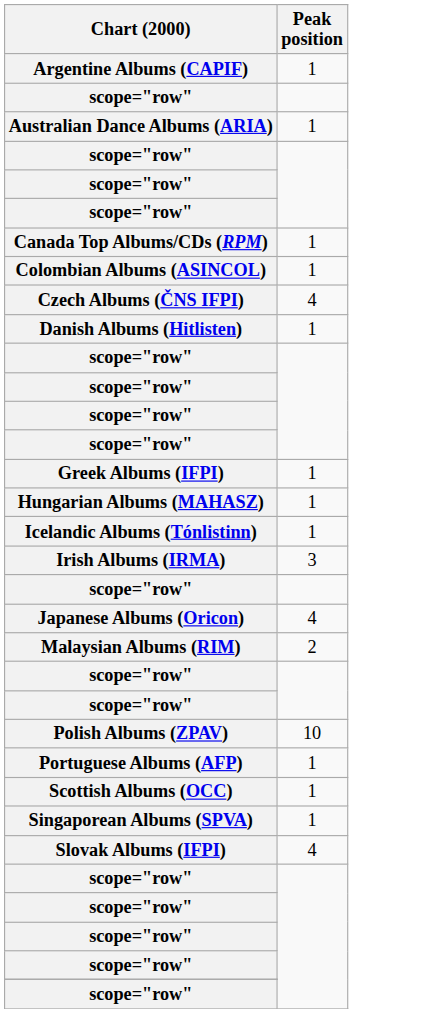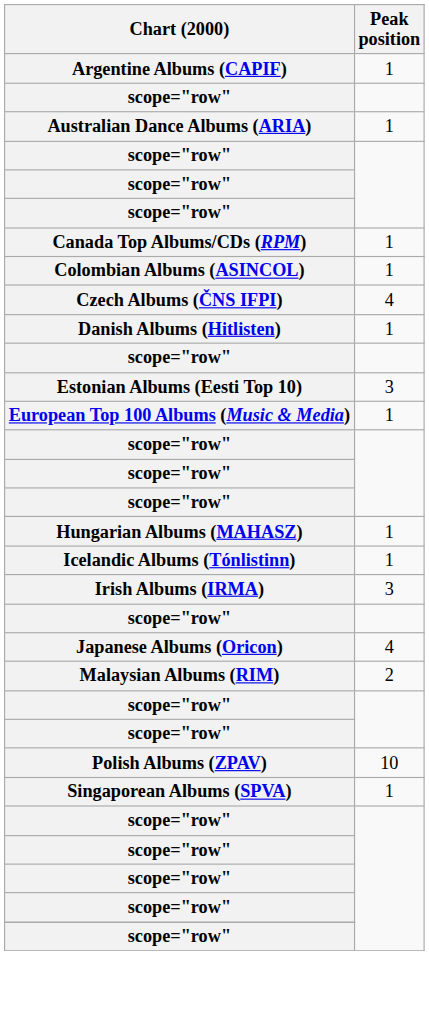+ row: (179, 386)
+ row: (179, 415)
- row: (141, 473)
- row: (141, 762)
- row: (141, 791)
- row: (141, 849)
